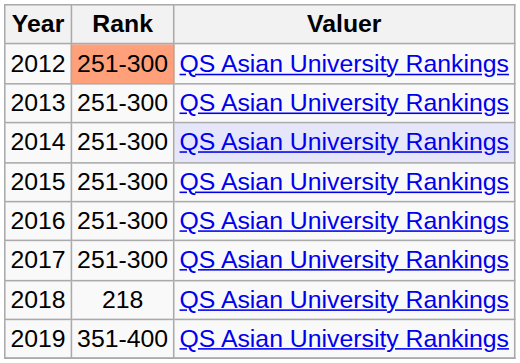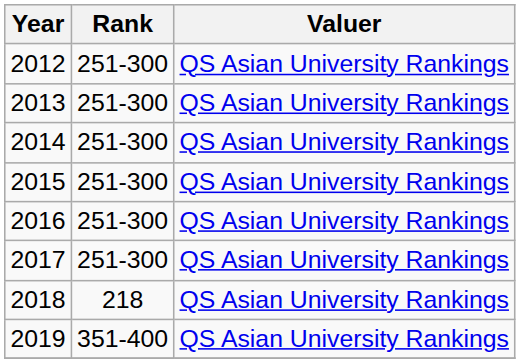(123, 63) lightsalmon background -> (123, 63) no background
(344, 142) lavender background -> (344, 142) no background
